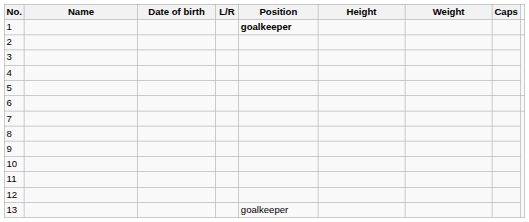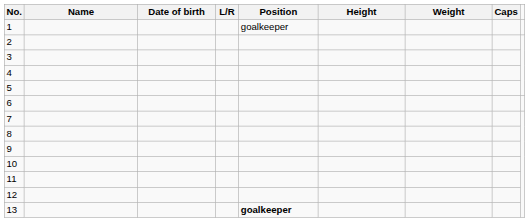(266, 27) bold -> (265, 27) normal
(265, 210) normal -> (266, 210) bold
